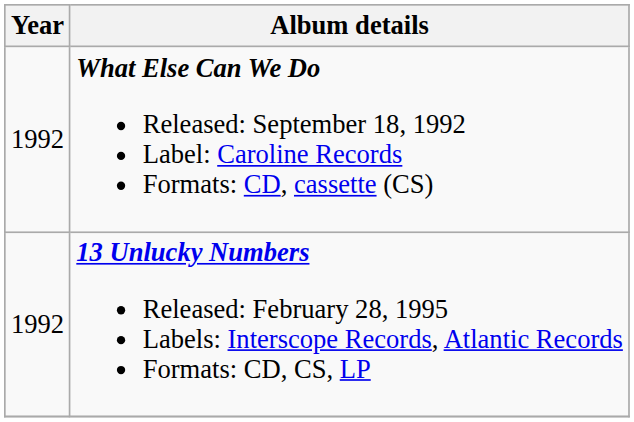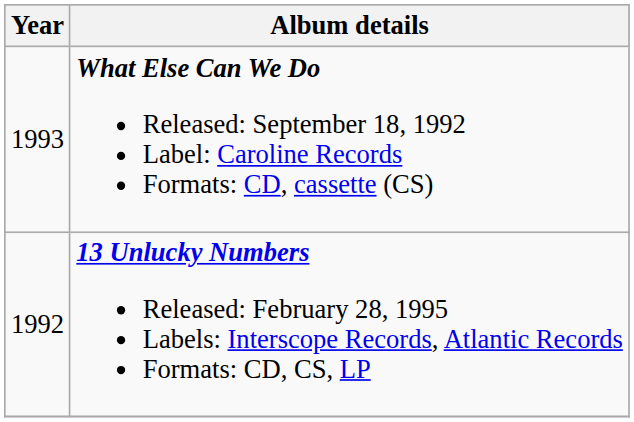(38, 139) 1992 -> (38, 139) 1993
